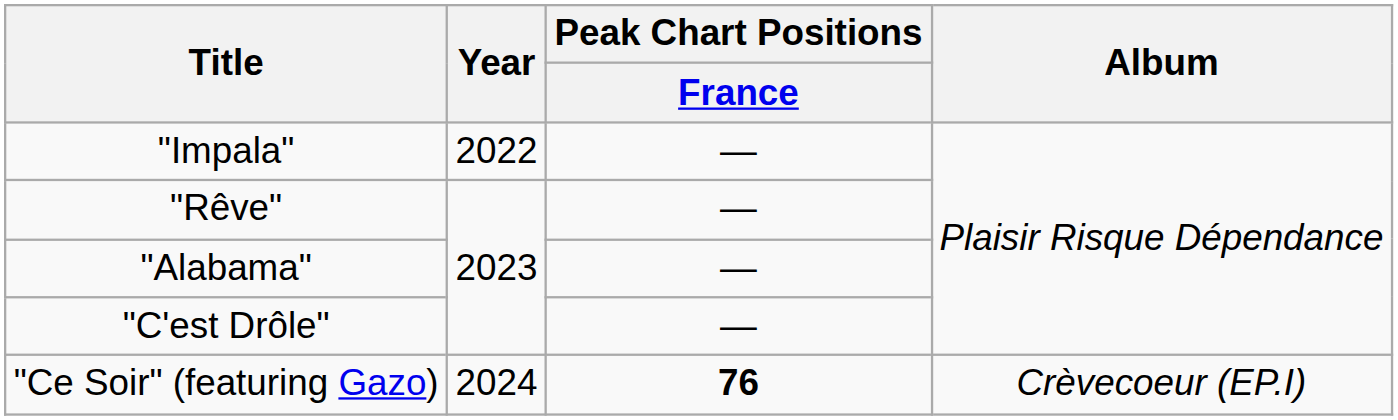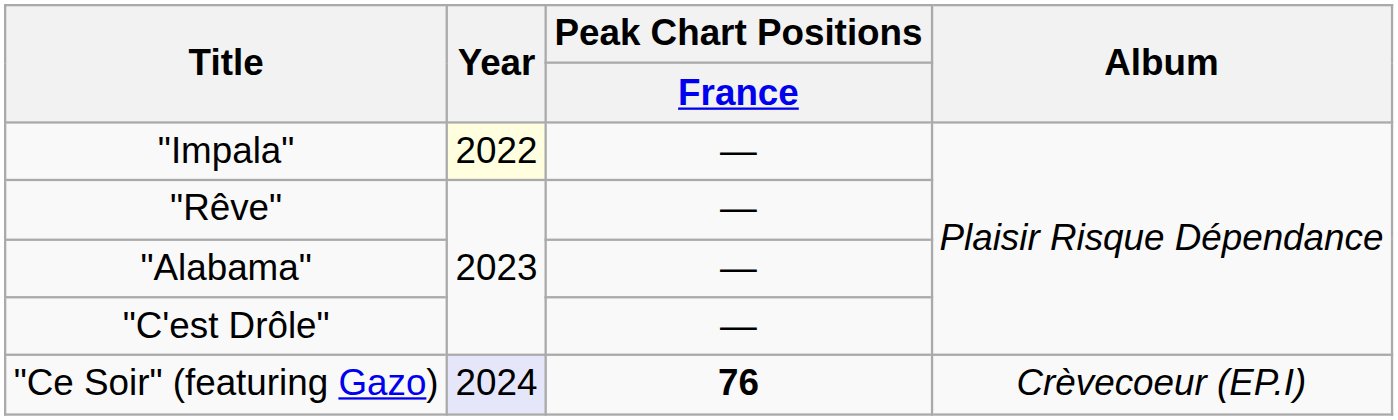(497, 150) no background -> (497, 150) lightyellow background
(497, 383) no background -> (497, 383) lavender background
